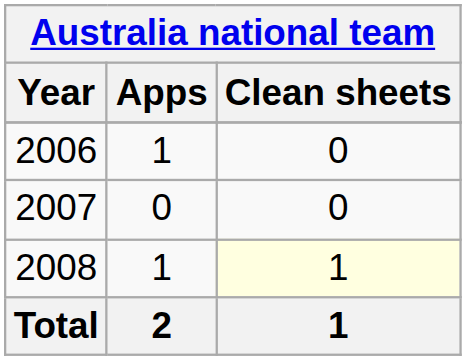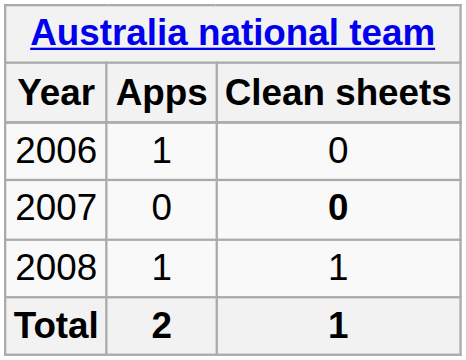(338, 208) normal -> (338, 208) bold
(338, 267) lightyellow background -> (338, 267) no background
